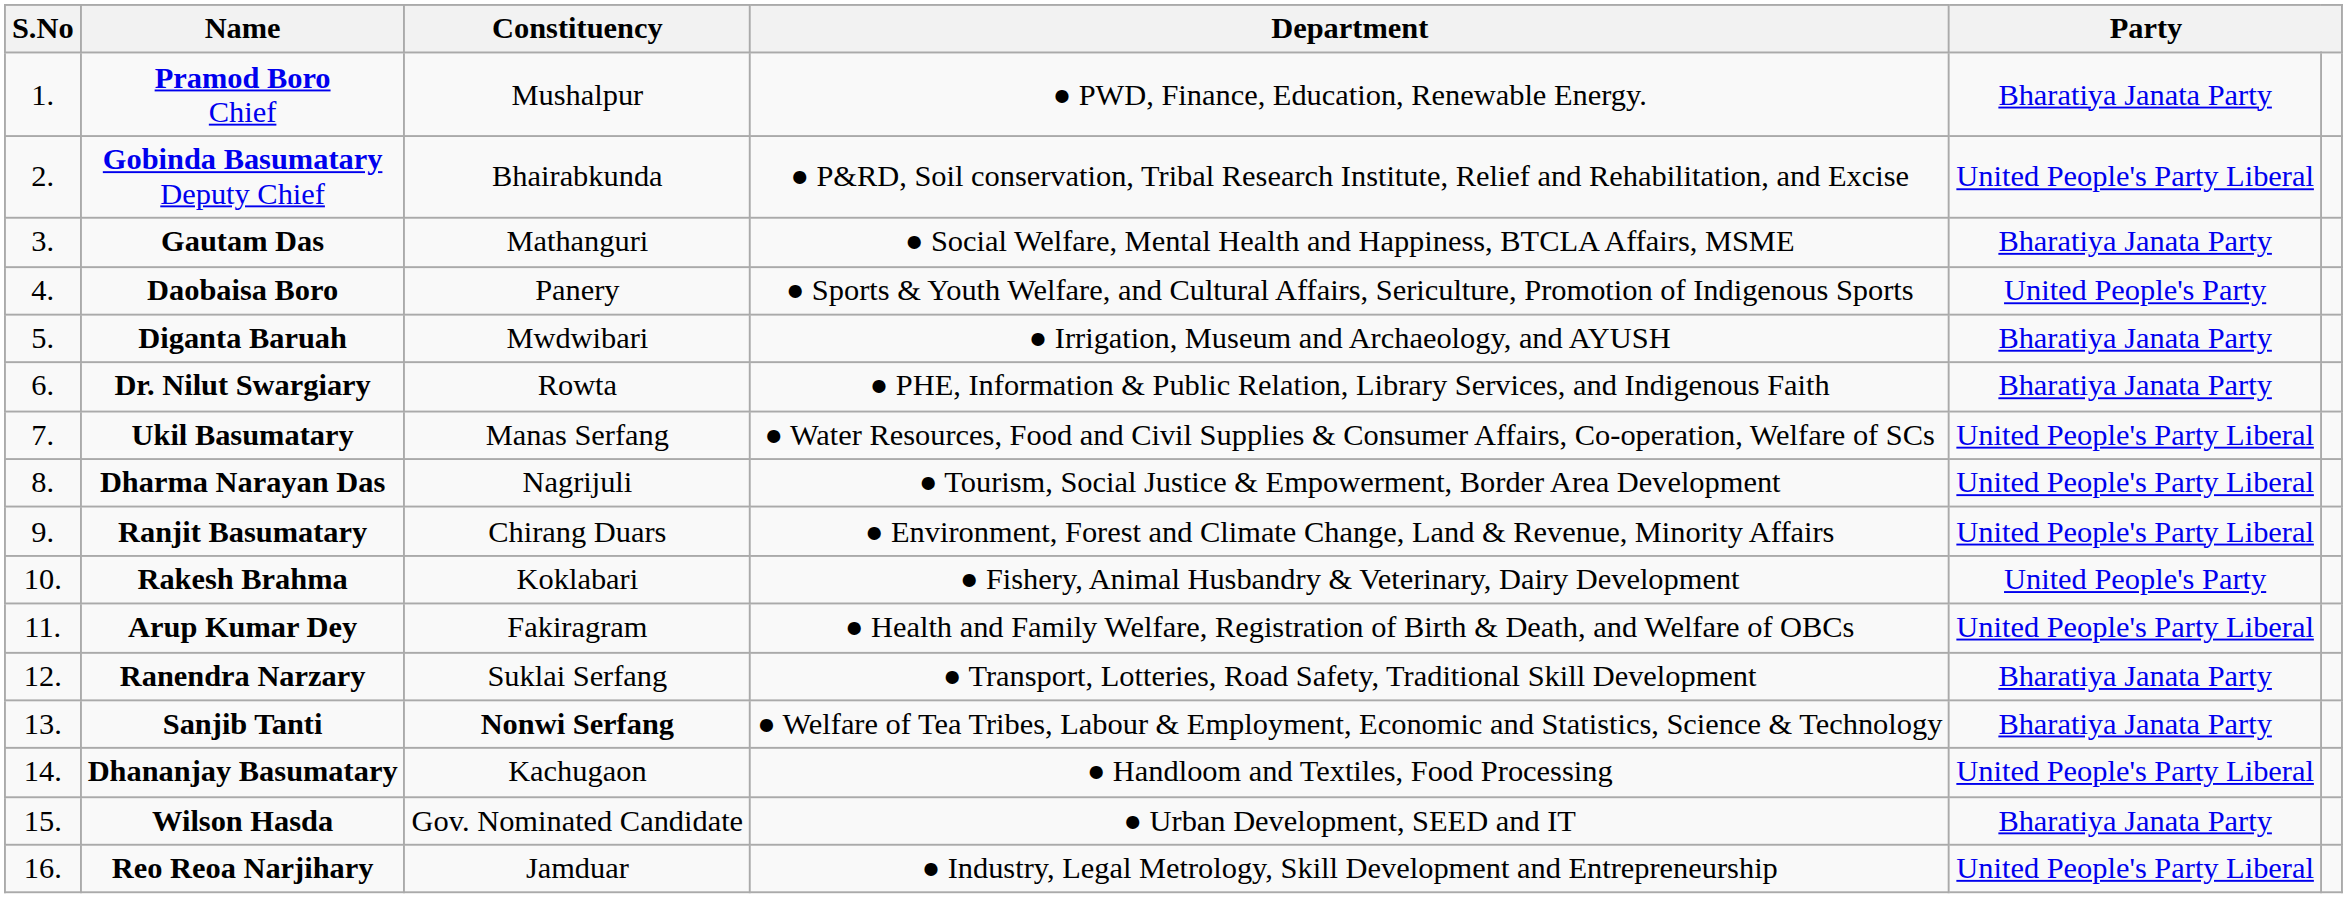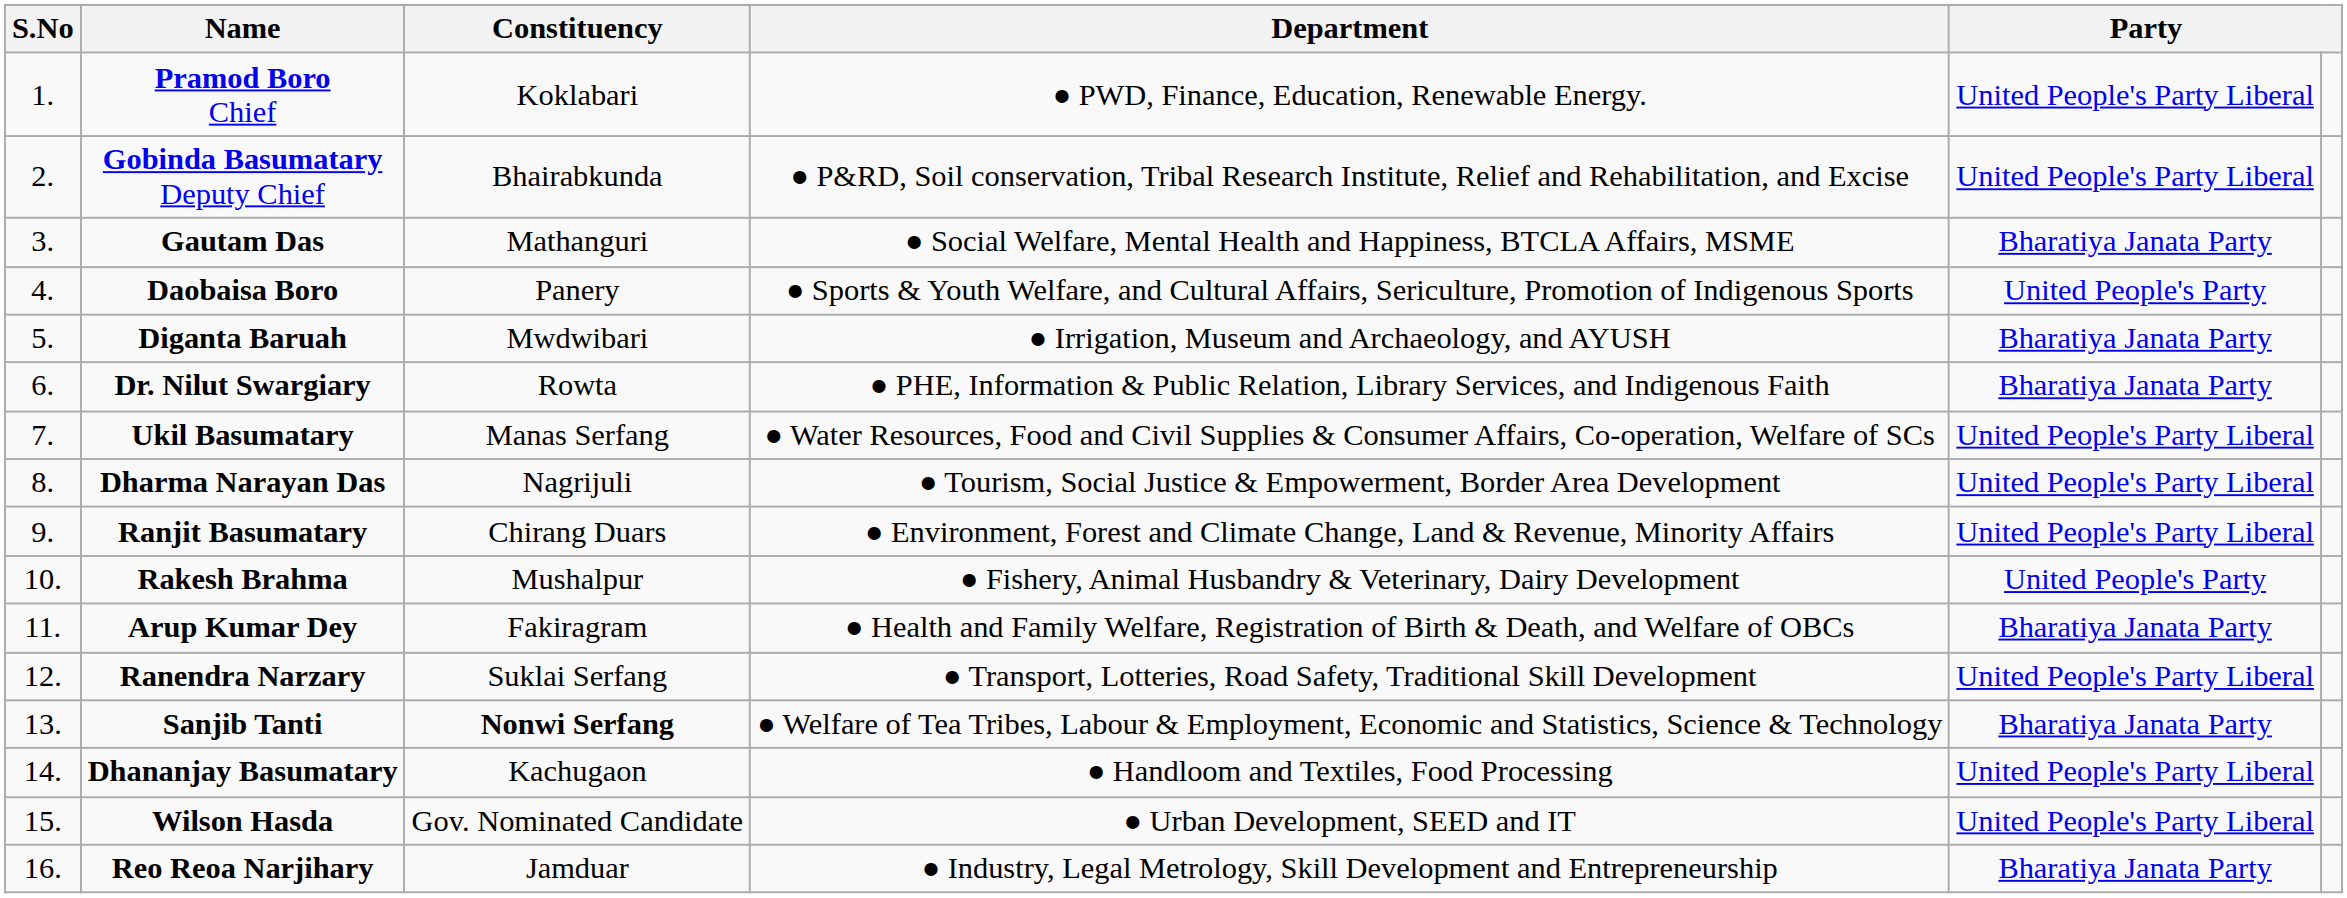(577, 93) Mushalpur -> (577, 93) Koklabari
(2135, 93) Bharatiya Janata Party -> (2135, 93) United People's Party Liberal
(577, 579) Koklabari -> (577, 579) Mushalpur
(2135, 627) United People's Party Liberal -> (2135, 627) Bharatiya Janata Party
(2135, 675) Bharatiya Janata Party -> (2135, 675) United People's Party Liberal
(2135, 820) Bharatiya Janata Party -> (2135, 820) United People's Party Liberal
(2135, 868) United People's Party Liberal -> (2135, 868) Bharatiya Janata Party
